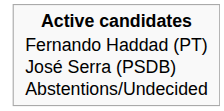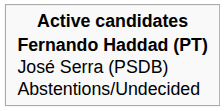(116, 45) normal -> (113, 45) bold
